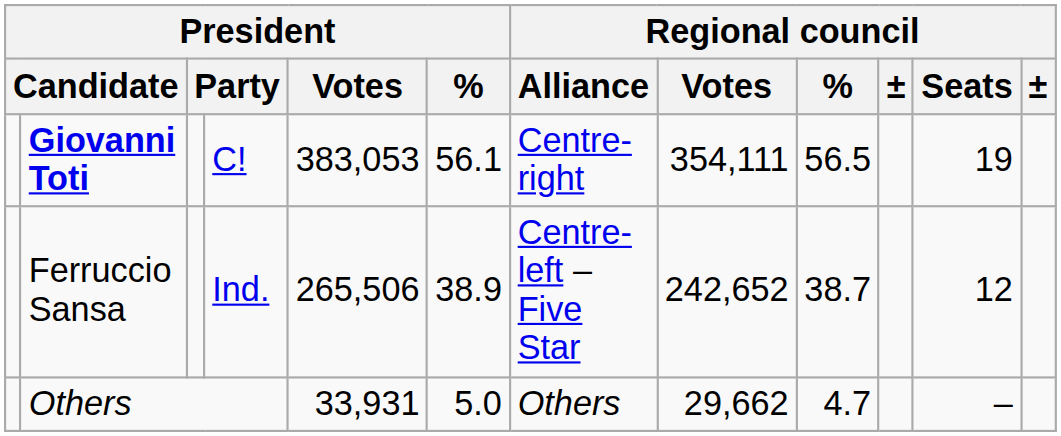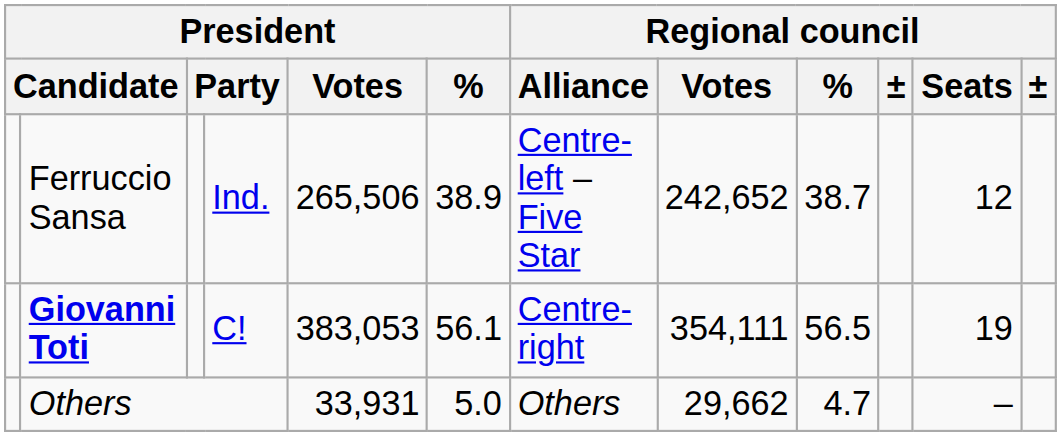rows swapped: (102, 159) <-> (100, 290)
